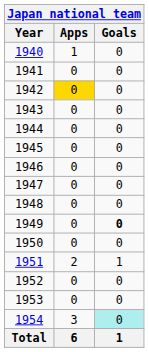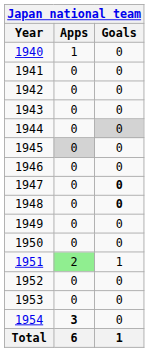(74, 90) gold background -> (74, 90) no background
(119, 128) no background -> (119, 128) lightgrey background
(74, 147) no background -> (74, 147) lightgrey background
(119, 186) normal -> (119, 186) bold
(119, 205) normal -> (119, 205) bold
(119, 224) bold -> (119, 224) normal
(74, 262) no background -> (74, 262) lightgreen background
(74, 319) normal -> (74, 319) bold
(119, 319) paleturquoise background -> (119, 319) no background
